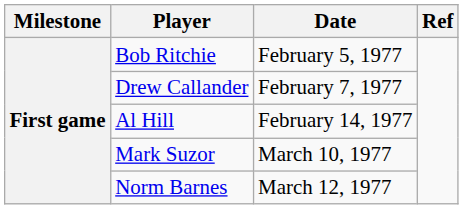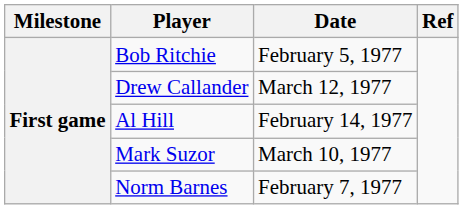(330, 87) February 7, 1977 -> (325, 87) March 12, 1977
(325, 187) March 12, 1977 -> (330, 187) February 7, 1977
